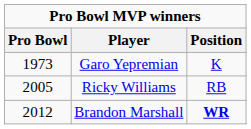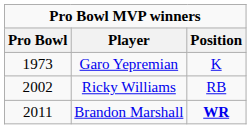(38, 87) 2005 -> (38, 87) 2002
(38, 111) 2012 -> (38, 111) 2011
